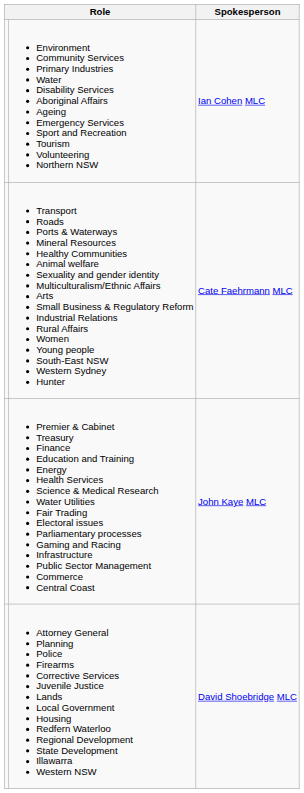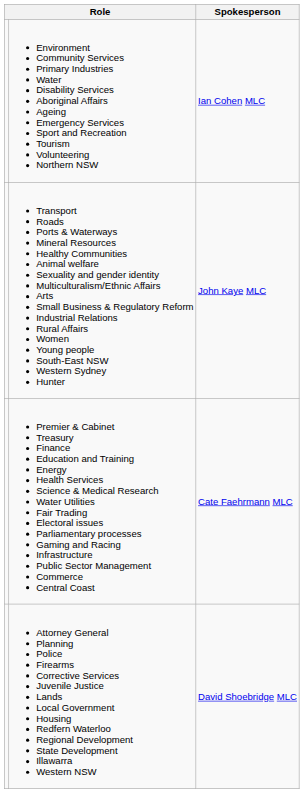(245, 291) Cate Faehrmann MLC -> (232, 291) John Kaye MLC
(232, 502) John Kaye MLC -> (245, 502) Cate Faehrmann MLC
